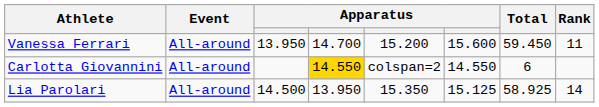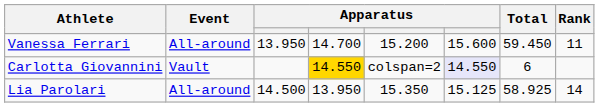(210, 68) All-around -> (189, 68) Vault
(472, 68) no background -> (472, 68) lavender background
